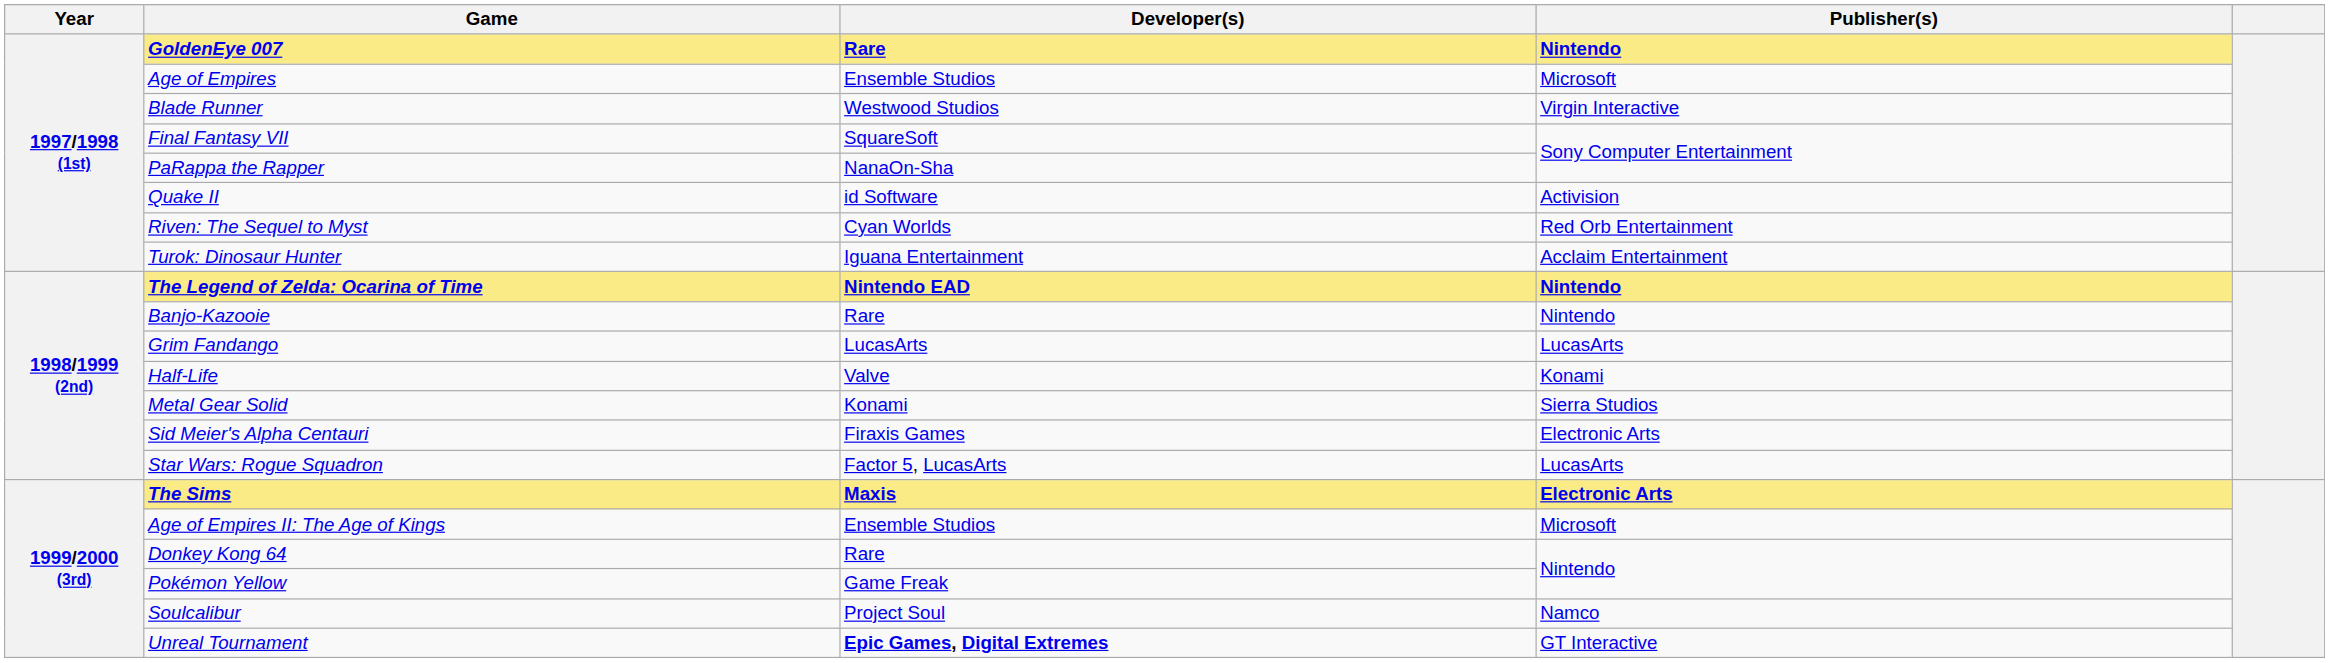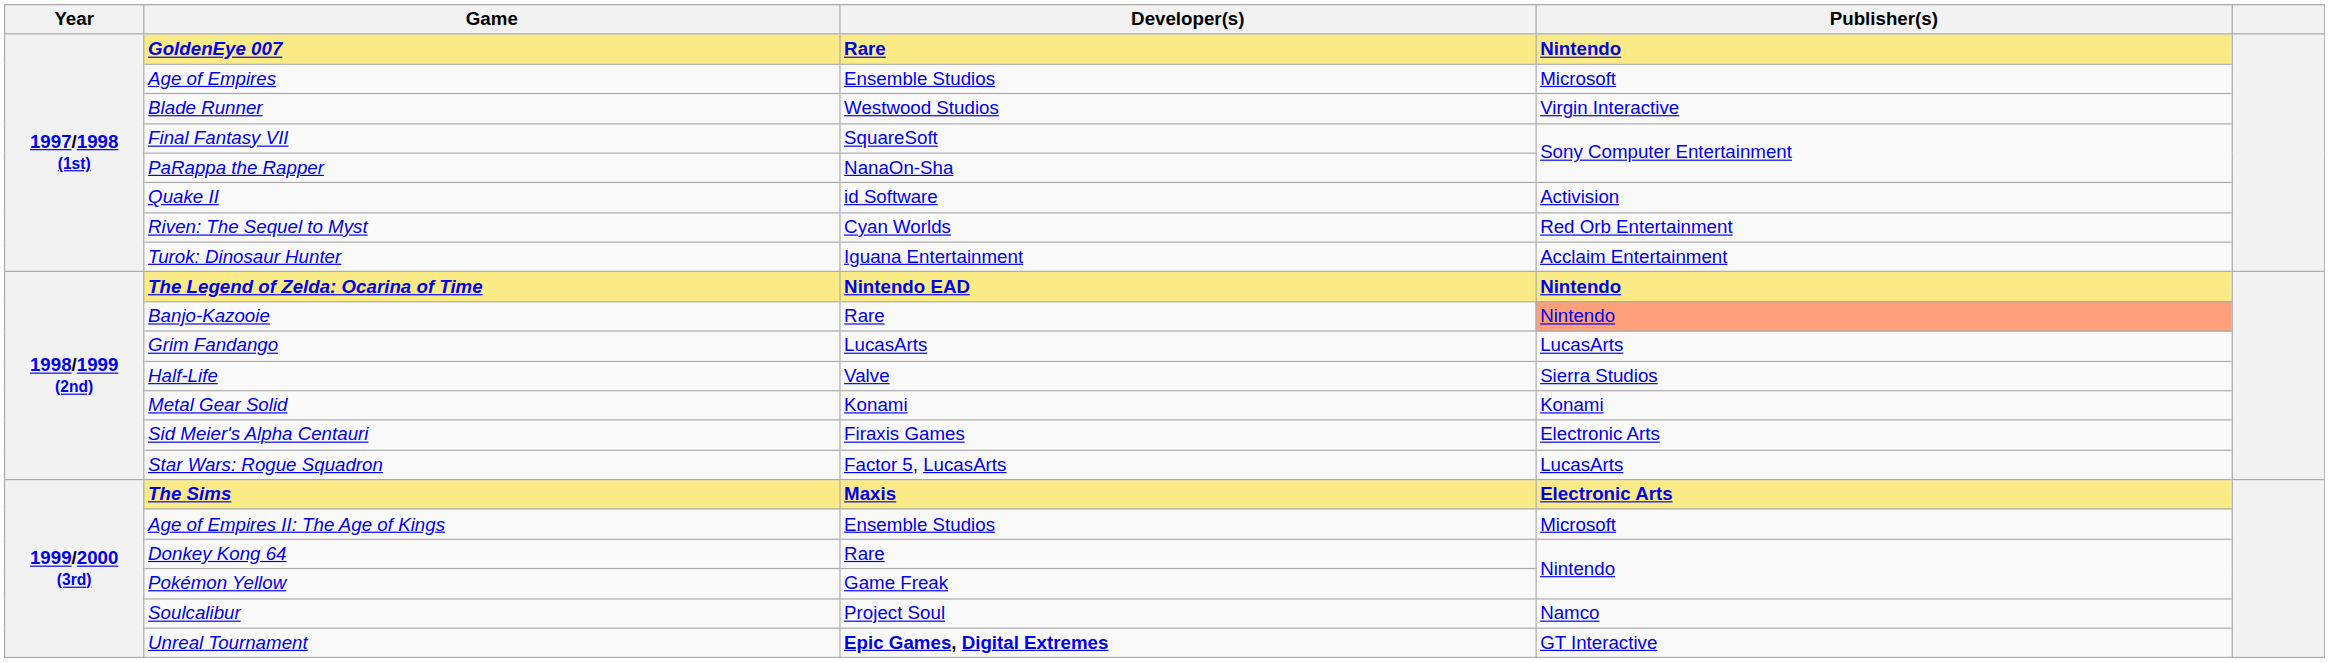(1578, 316) no background -> (1578, 316) lightsalmon background
(1572, 375) Konami -> (1599, 375) Sierra Studios
(1599, 405) Sierra Studios -> (1572, 405) Konami
